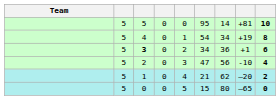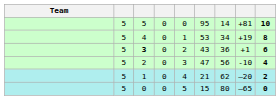(205, 36) 54 -> (205, 36) 53
(205, 49) 34 -> (205, 49) 43
